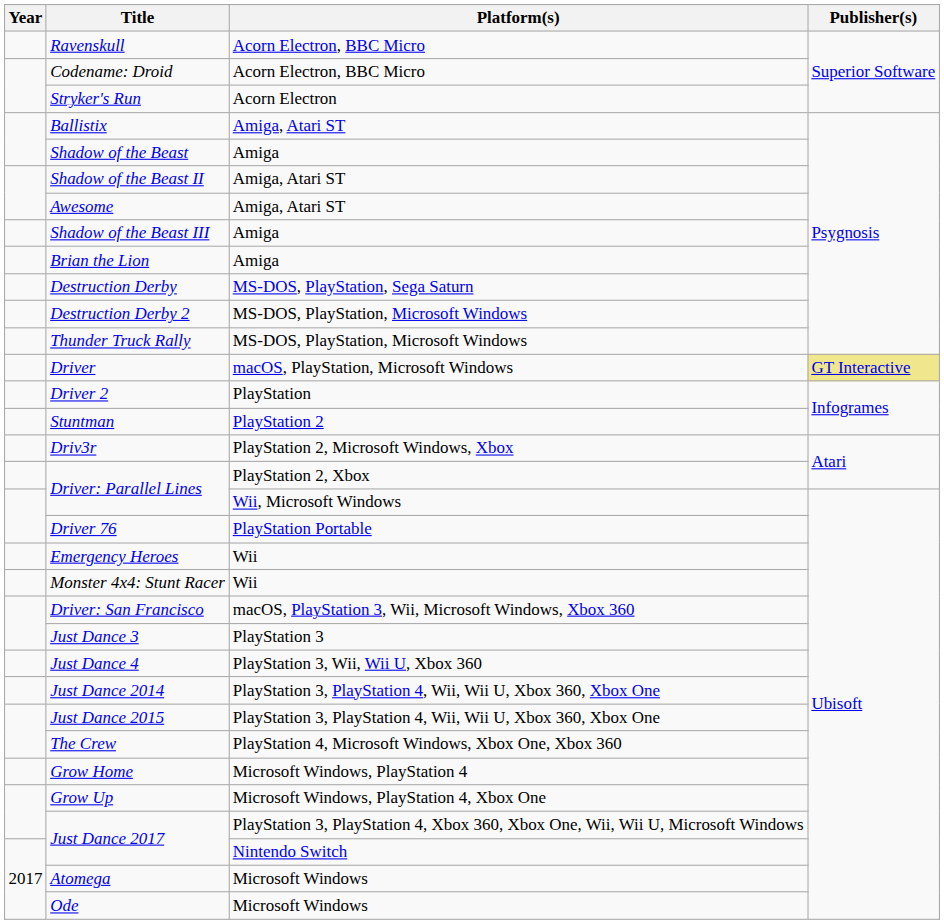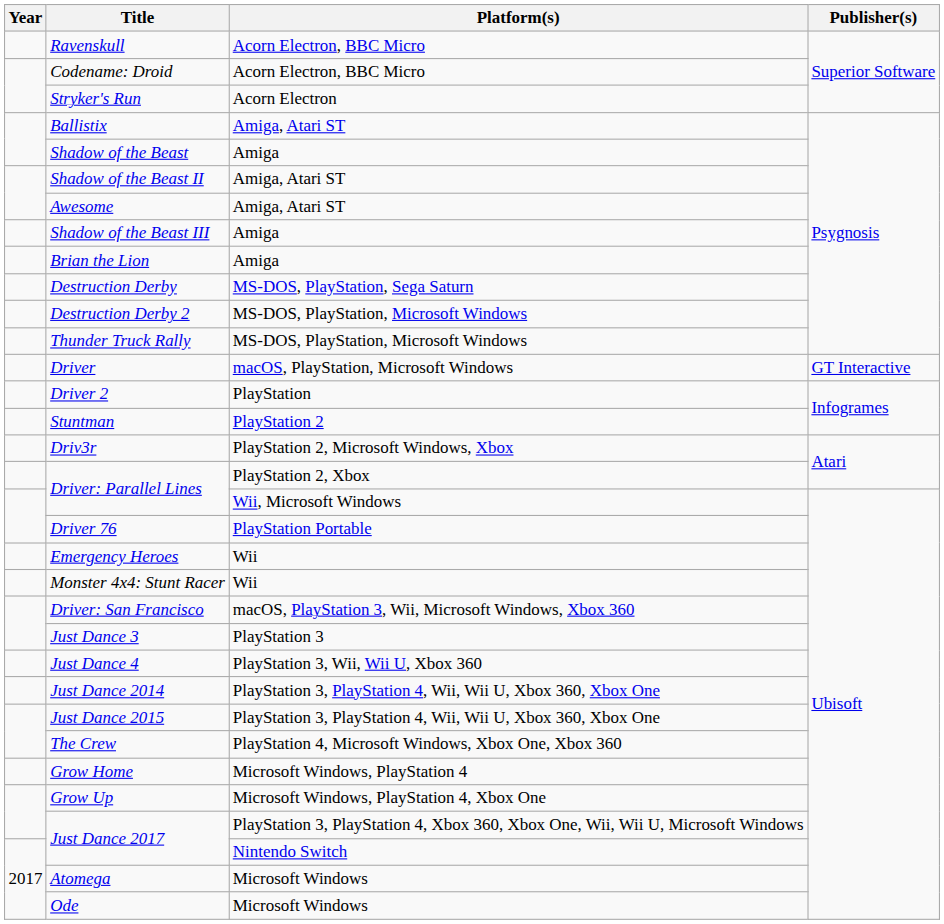(861, 367) khaki background -> (861, 367) no background
